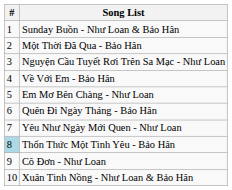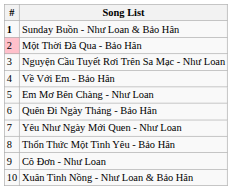(9, 29) normal -> (9, 29) bold
(9, 45) no background -> (9, 45) pink background
(9, 144) lightblue background -> (9, 144) no background
